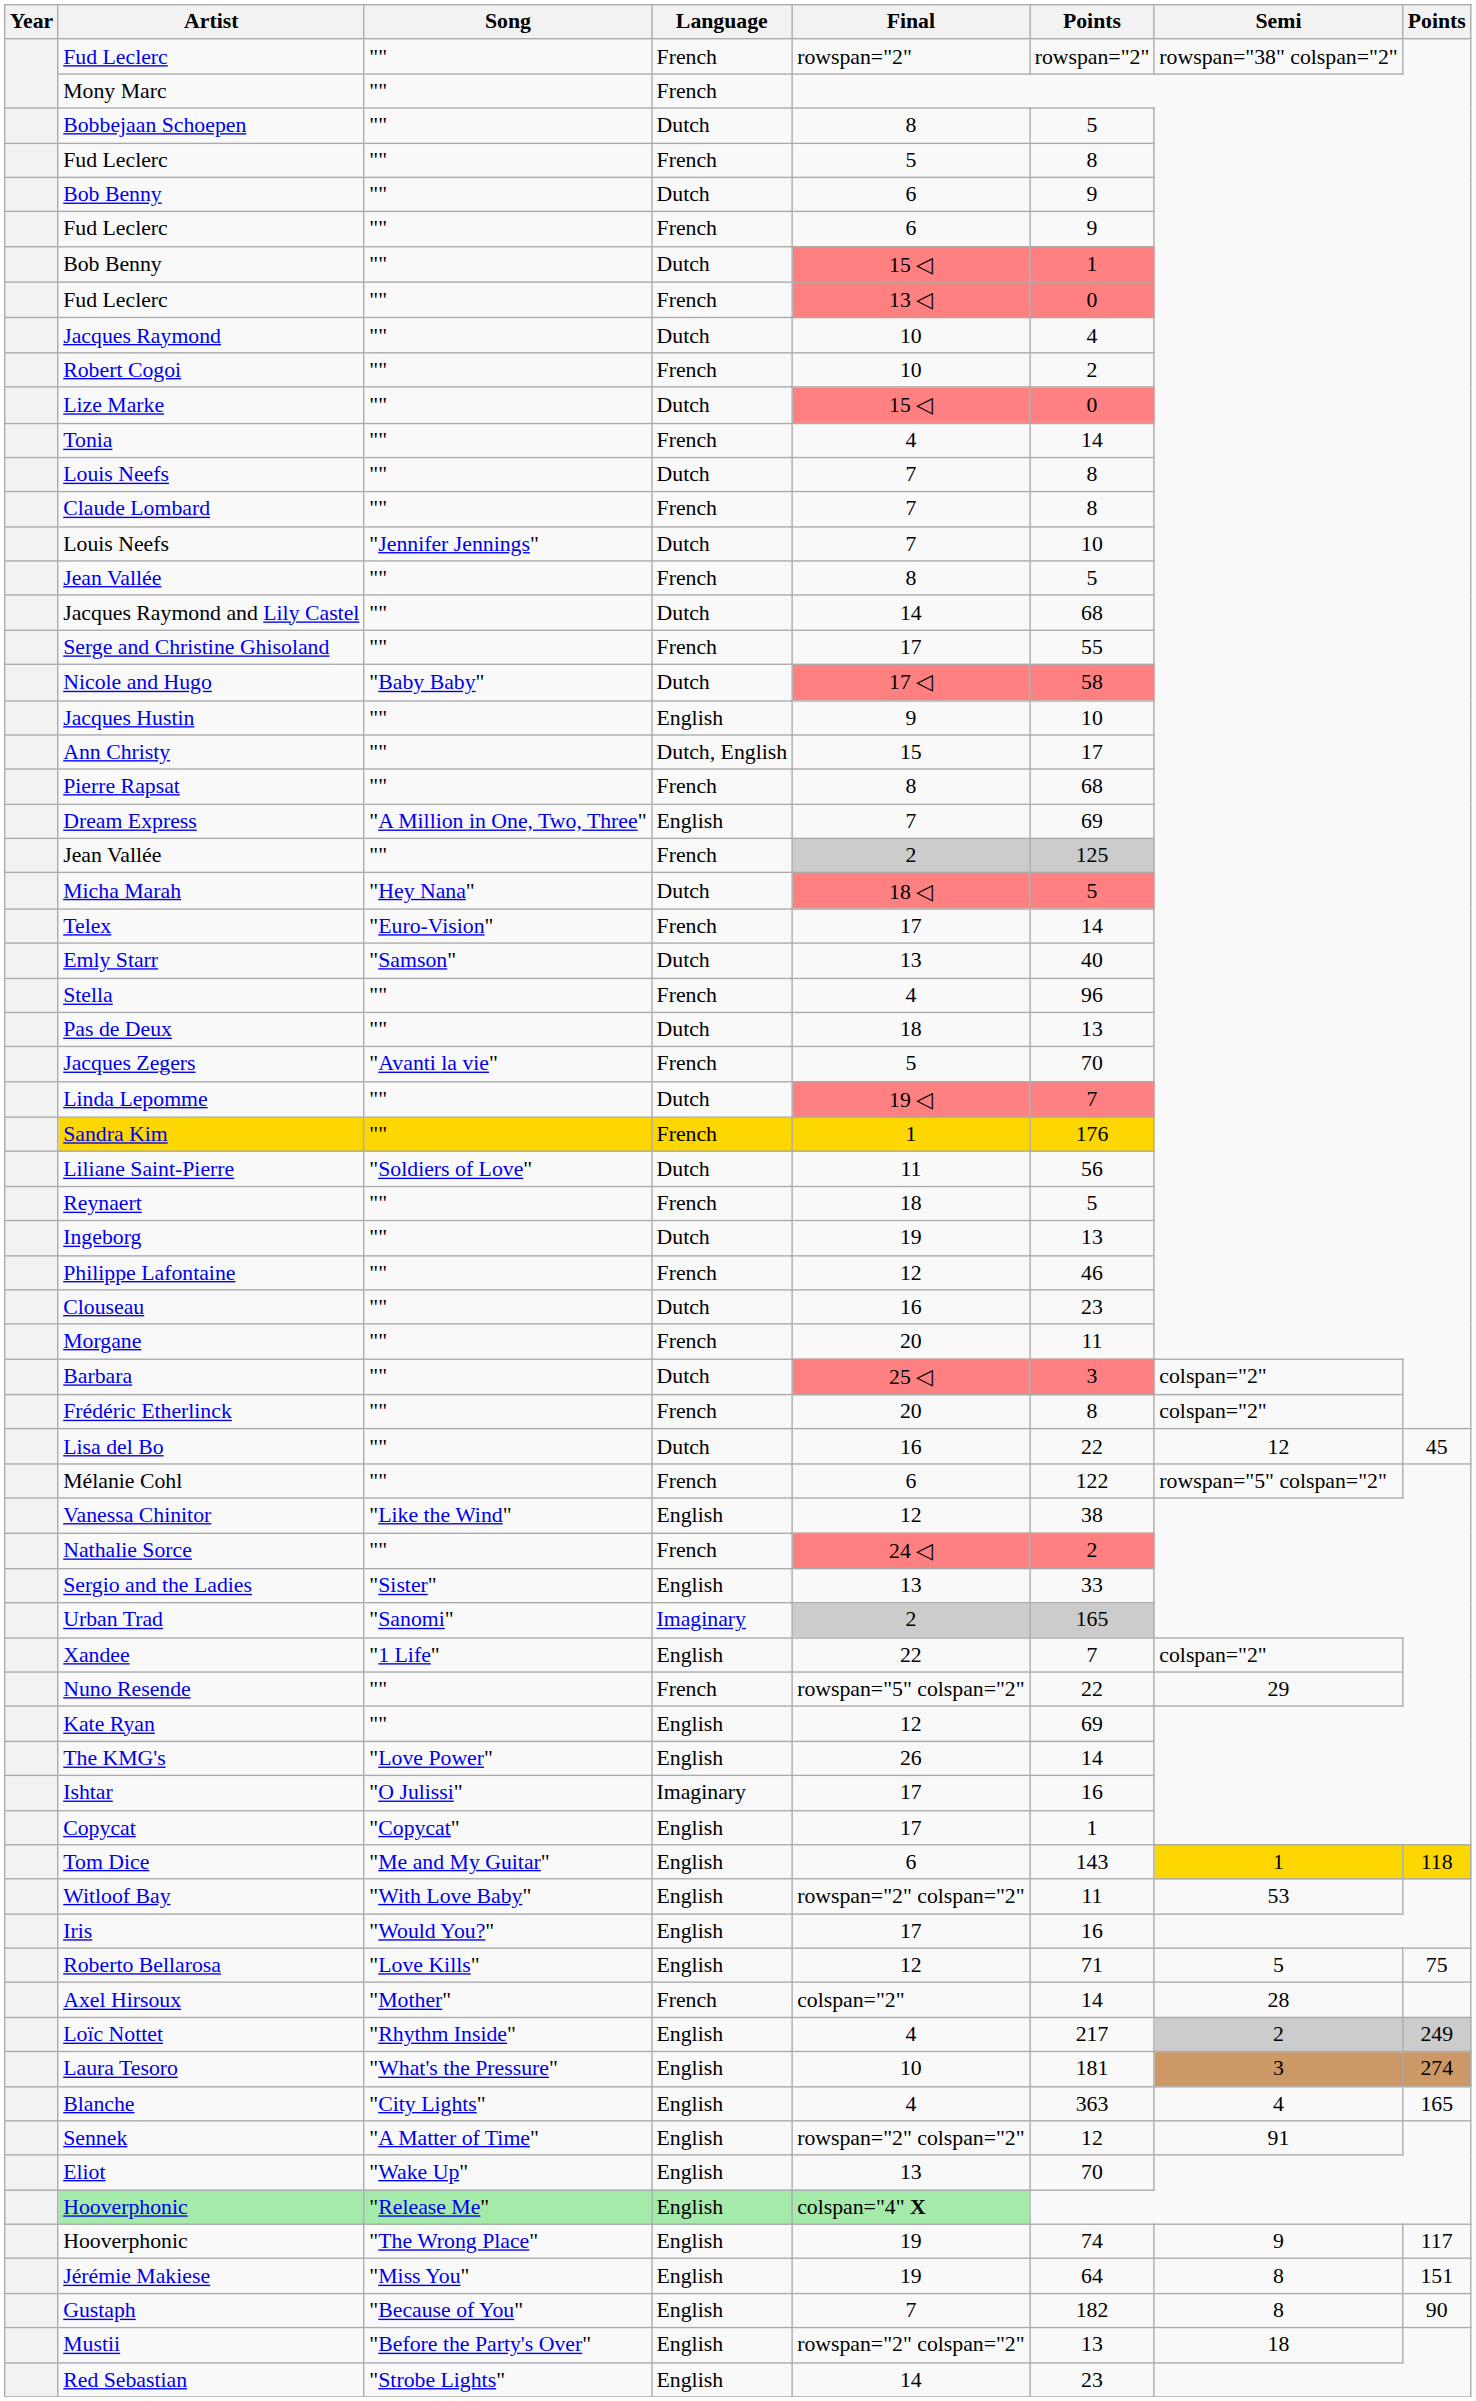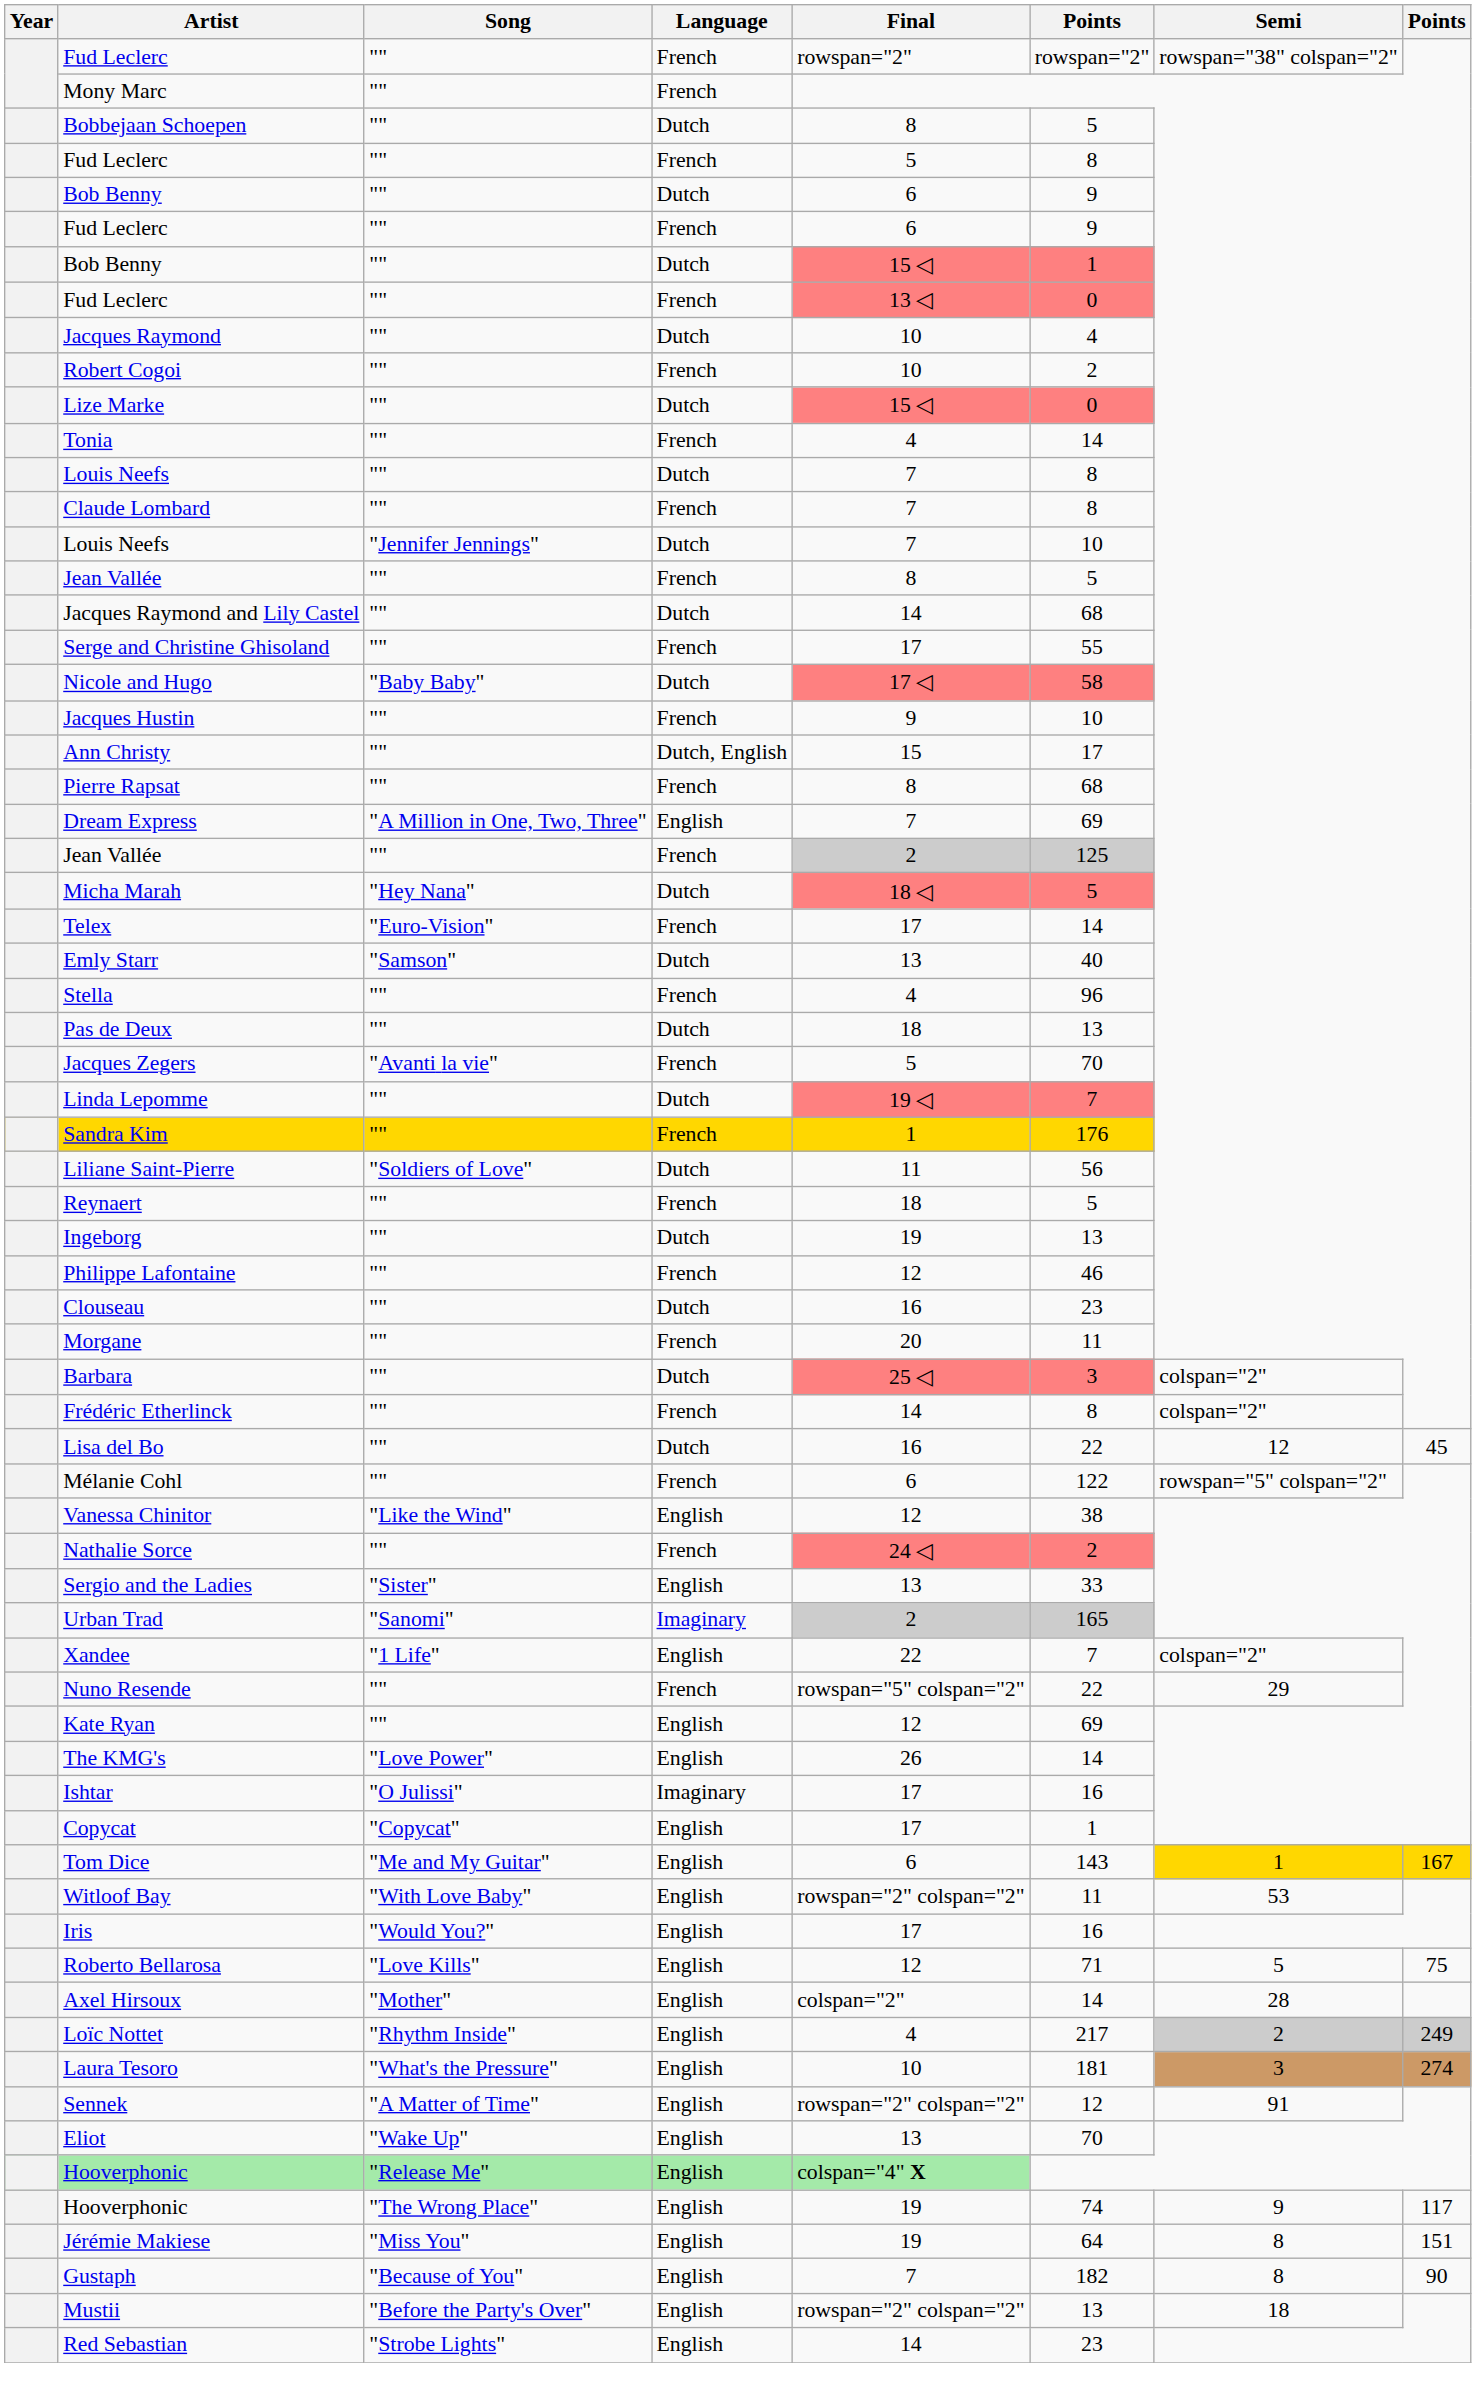(690, 717) English -> (687, 717) French
(911, 1411) 20 -> (911, 1411) 14
(1437, 1861) 118 -> (1437, 1861) 167
(687, 1999) French -> (690, 1999) English
- row: (99, 2103)
